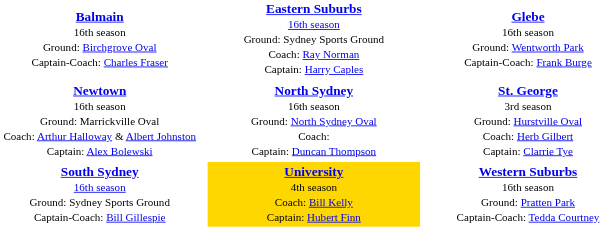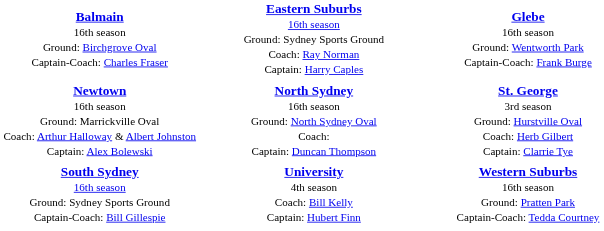(314, 194) gold background -> (314, 194) no background
